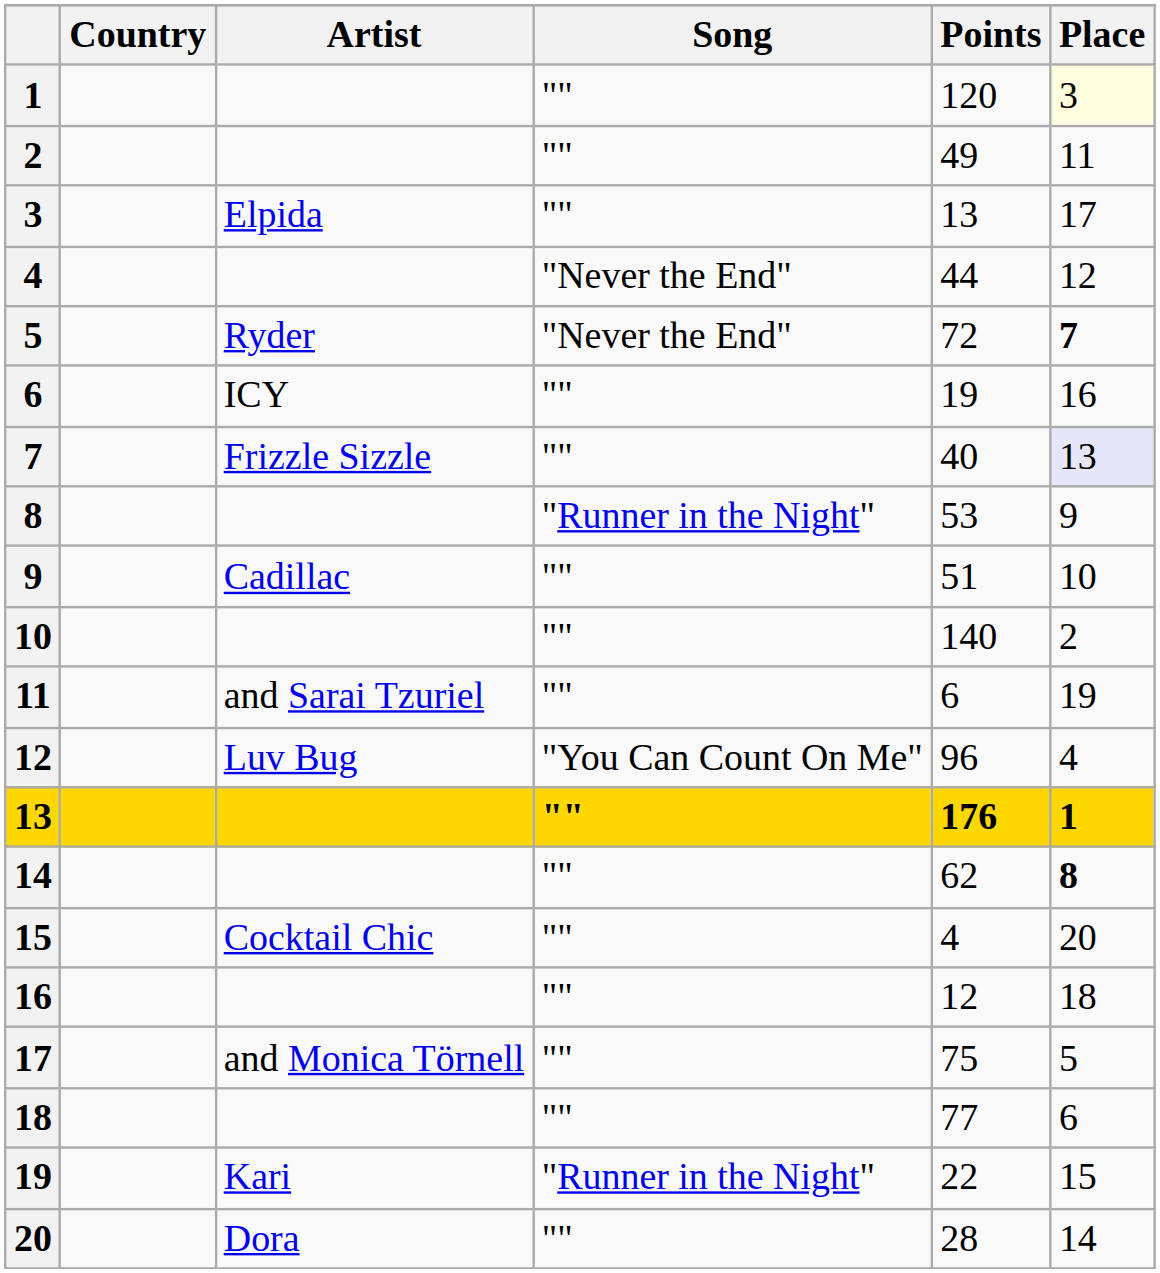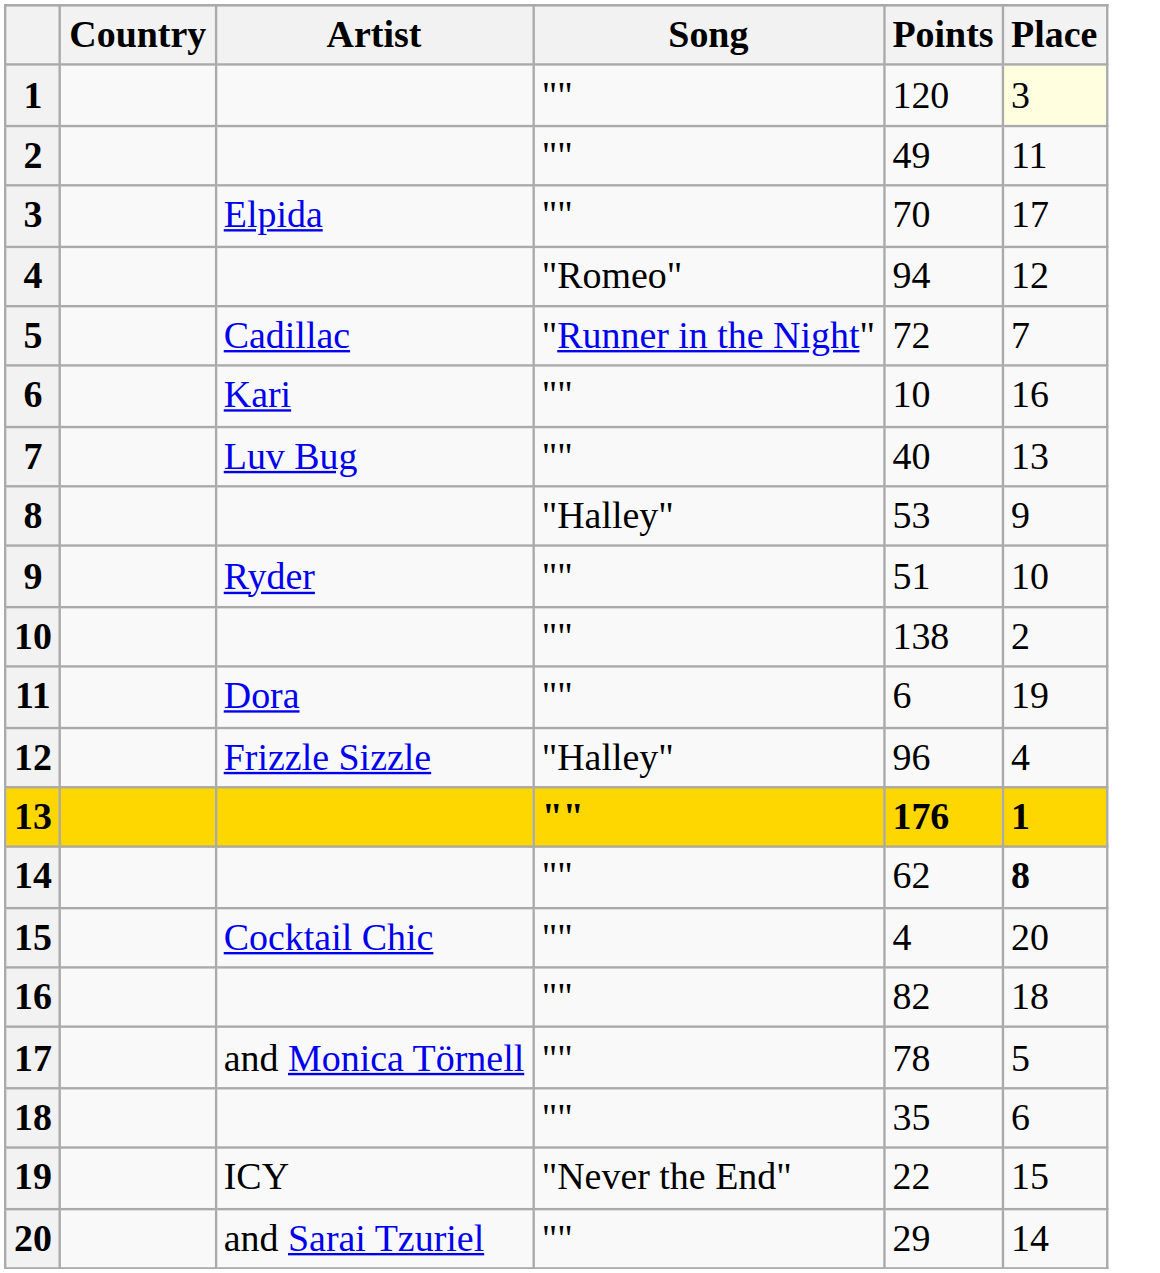(959, 214) 13 -> (911, 214) 70
(667, 275) "Never the End" -> (612, 275) "Romeo"
(959, 275) 44 -> (911, 275) 94
(269, 335) Ryder -> (287, 335) Cadillac
(667, 335) "Never the End" -> (708, 335) "Runner in the Night"
(1068, 335) bold -> (1021, 335) normal
(256, 395) ICY -> (257, 395) Kari
(959, 395) 19 -> (911, 395) 10
(327, 455) Frizzle Sizzle -> (291, 455) Luv Bug
(1078, 455) lavender background -> (1030, 455) no background
(708, 515) "Runner in the Night" -> (608, 515) "Halley"
(287, 575) Cadillac -> (269, 575) Ryder
(969, 635) 140 -> (921, 635) 138
(354, 696) and Sarai Tzuriel -> (262, 696) Dora
(291, 756) Luv Bug -> (327, 756) Frizzle Sizzle
(732, 756) "You Can Count On Me" -> (608, 756) "Halley"
(959, 996) 12 -> (911, 996) 82
(959, 1056) 75 -> (911, 1056) 78
(959, 1117) 77 -> (911, 1117) 35
(257, 1177) Kari -> (256, 1177) ICY
(708, 1177) "Runner in the Night" -> (667, 1177) "Never the End"
(262, 1237) Dora -> (354, 1237) and Sarai Tzuriel
(959, 1237) 28 -> (911, 1237) 29
